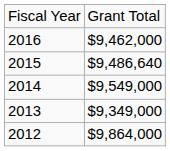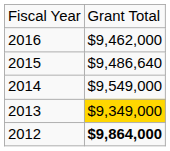(125, 110) no background -> (125, 110) gold background
(125, 134) normal -> (125, 134) bold
